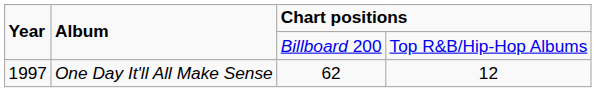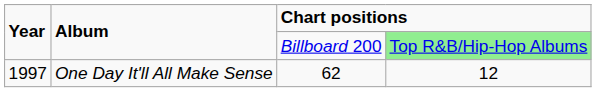(488, 45) no background -> (488, 45) lightgreen background
